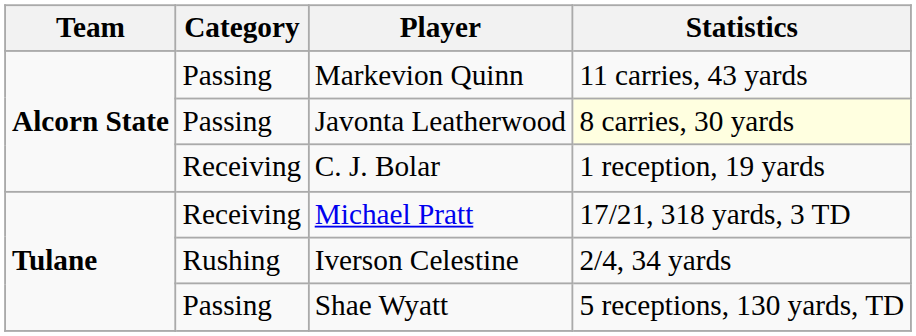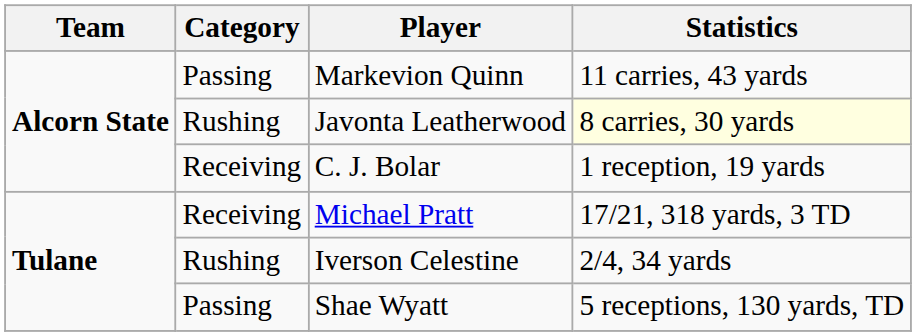(227, 120) Passing -> (231, 120) Rushing
